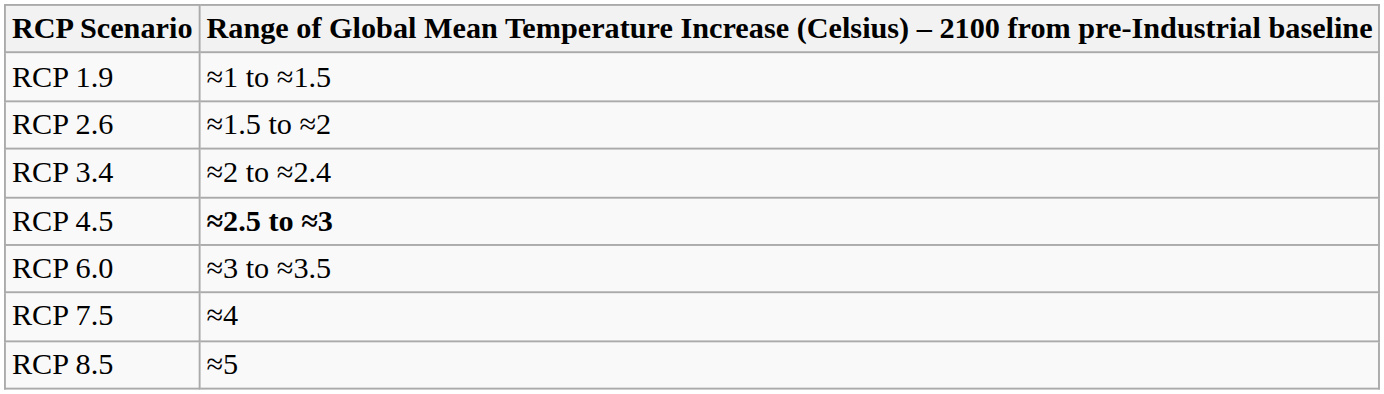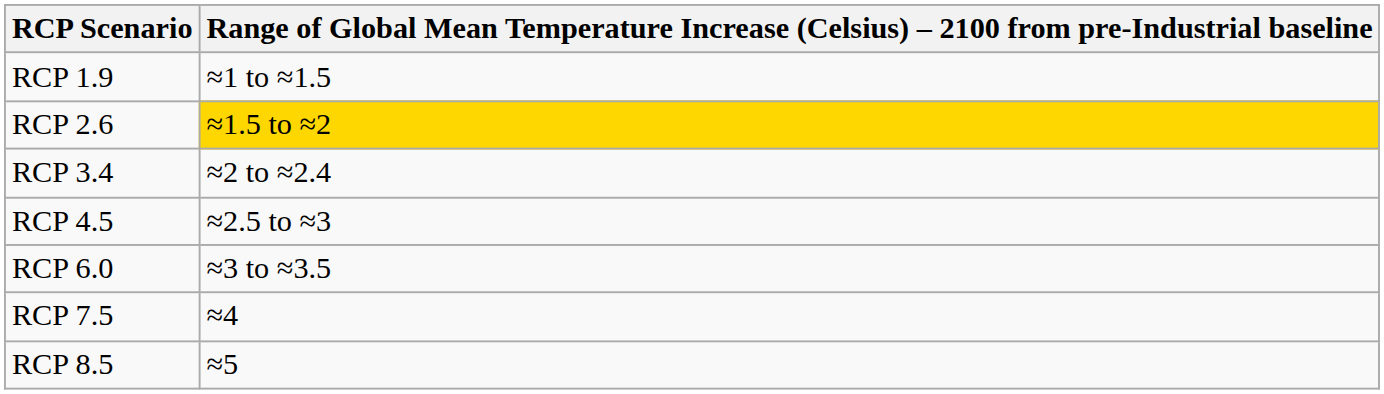(269, 124) no background -> (269, 124) gold background
(270, 220) bold -> (269, 220) normal
